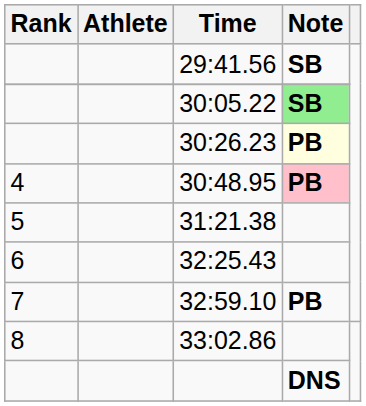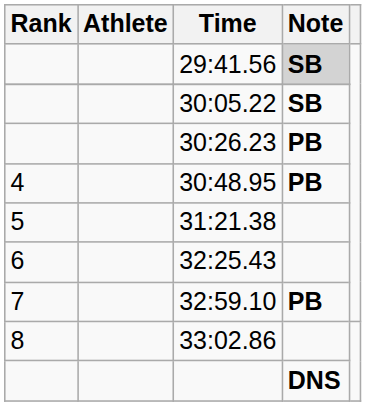(305, 63) no background -> (305, 63) lightgrey background
(305, 103) lightgreen background -> (305, 103) no background
(305, 143) lightyellow background -> (305, 143) no background
(305, 182) pink background -> (305, 182) no background
